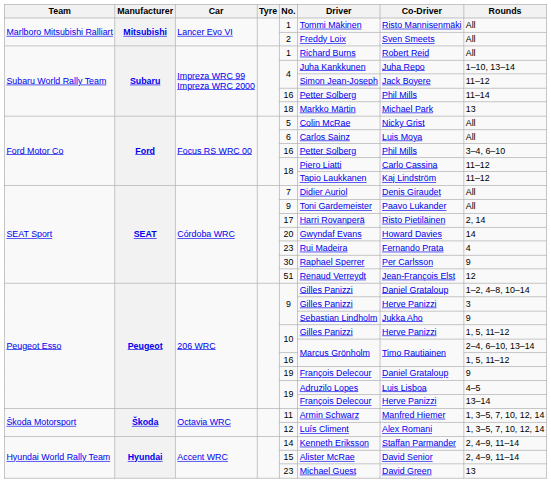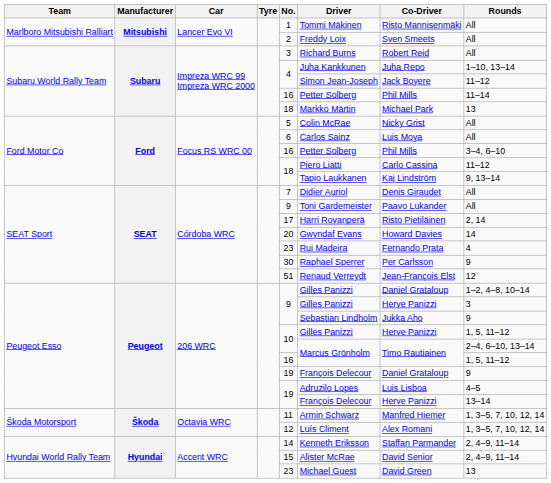(288, 53) 1 -> (288, 53) 3
(478, 178) 11–12 -> (483, 178) 9, 13–14
